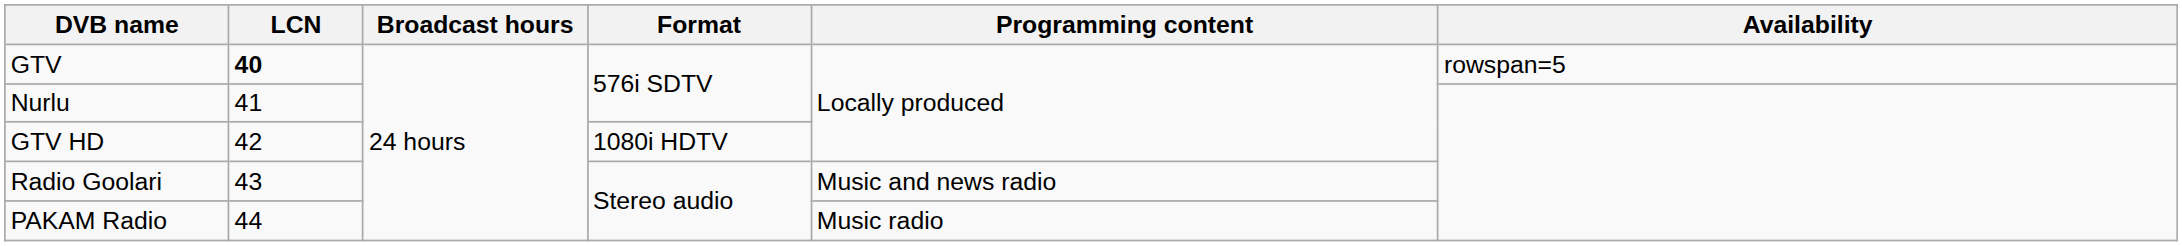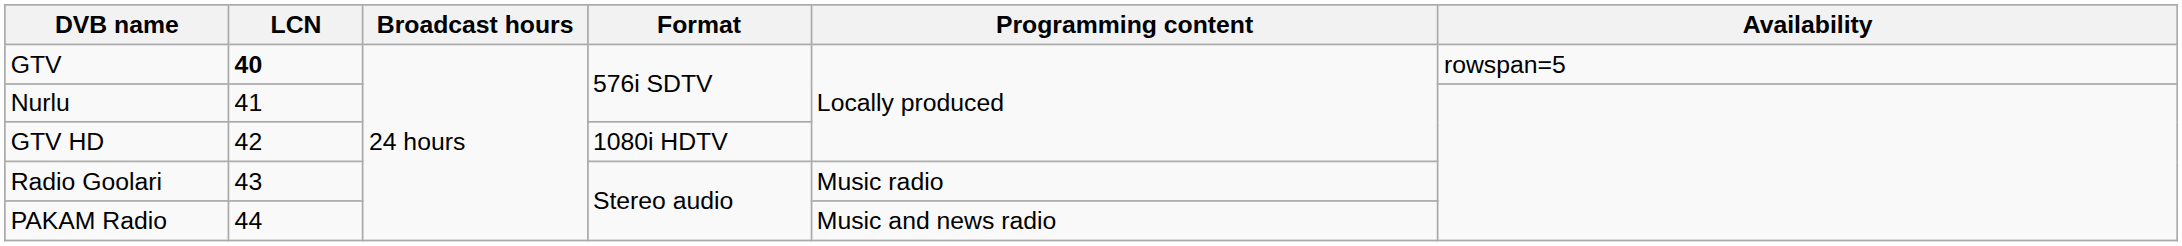(937, 181) Music and news radio -> (880, 181) Music radio
(880, 220) Music radio -> (937, 220) Music and news radio
